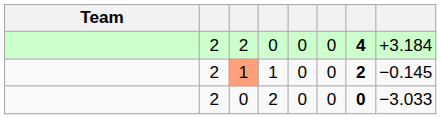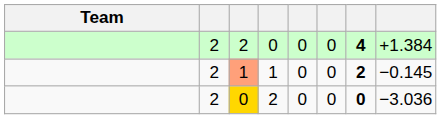(406, 45) +3.184 -> (406, 45) +1.384
(244, 99) no background -> (244, 99) gold background
(406, 99) −3.033 -> (406, 99) −3.036
